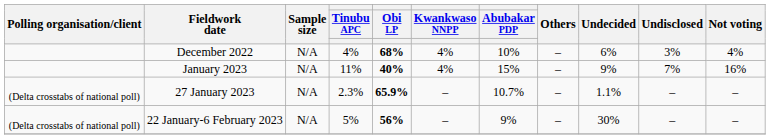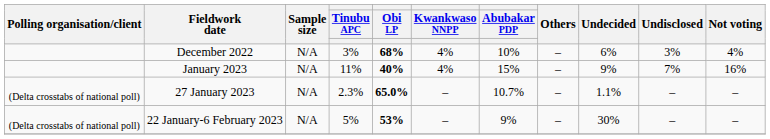(351, 52) 4% -> (351, 52) 3%
(392, 91) 65.9% -> (392, 91) 65.0%
(392, 120) 56% -> (392, 120) 53%
